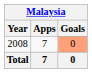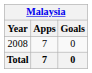(73, 44) lightsalmon background -> (73, 44) no background
